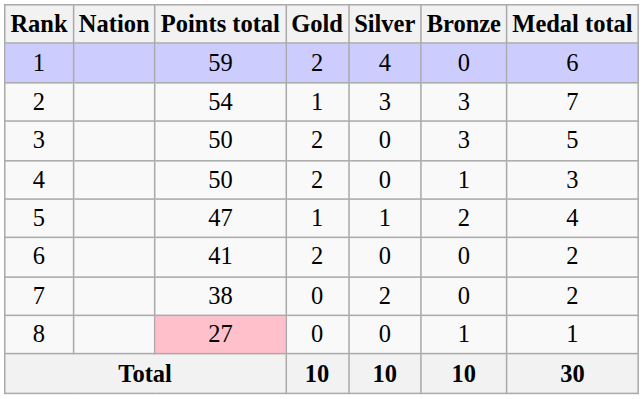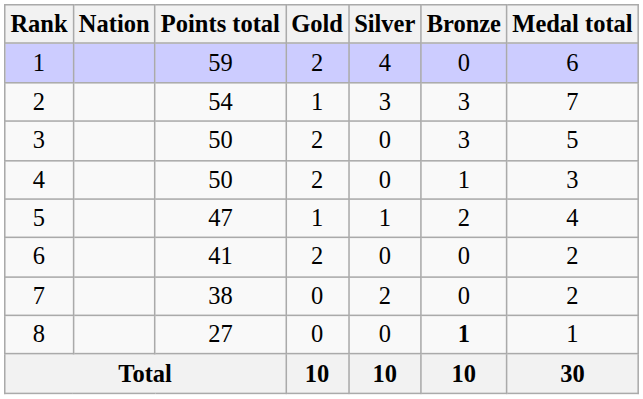(220, 334) pink background -> (220, 334) no background
(464, 334) normal -> (464, 334) bold
